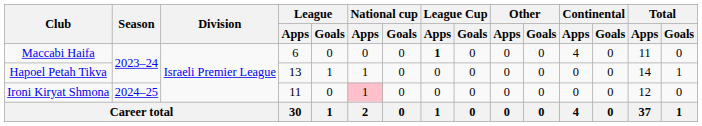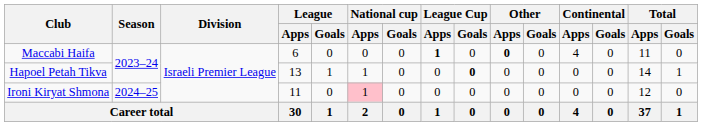(507, 53) normal -> (507, 53) bold
(472, 72) normal -> (472, 72) bold
